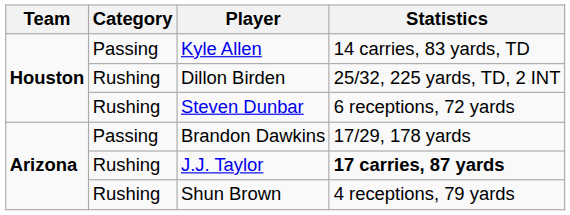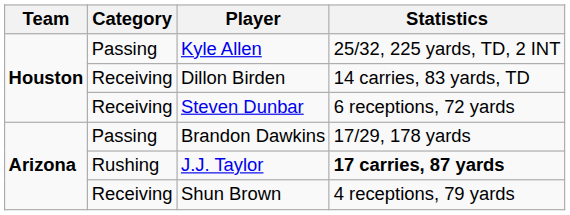(432, 48) 14 carries, 83 yards, TD -> (447, 48) 25/32, 225 yards, TD, 2 INT
(126, 77) Rushing -> (132, 77) Receiving
(447, 77) 25/32, 225 yards, TD, 2 INT -> (432, 77) 14 carries, 83 yards, TD
(126, 107) Rushing -> (132, 107) Receiving
(126, 194) Rushing -> (132, 194) Receiving
